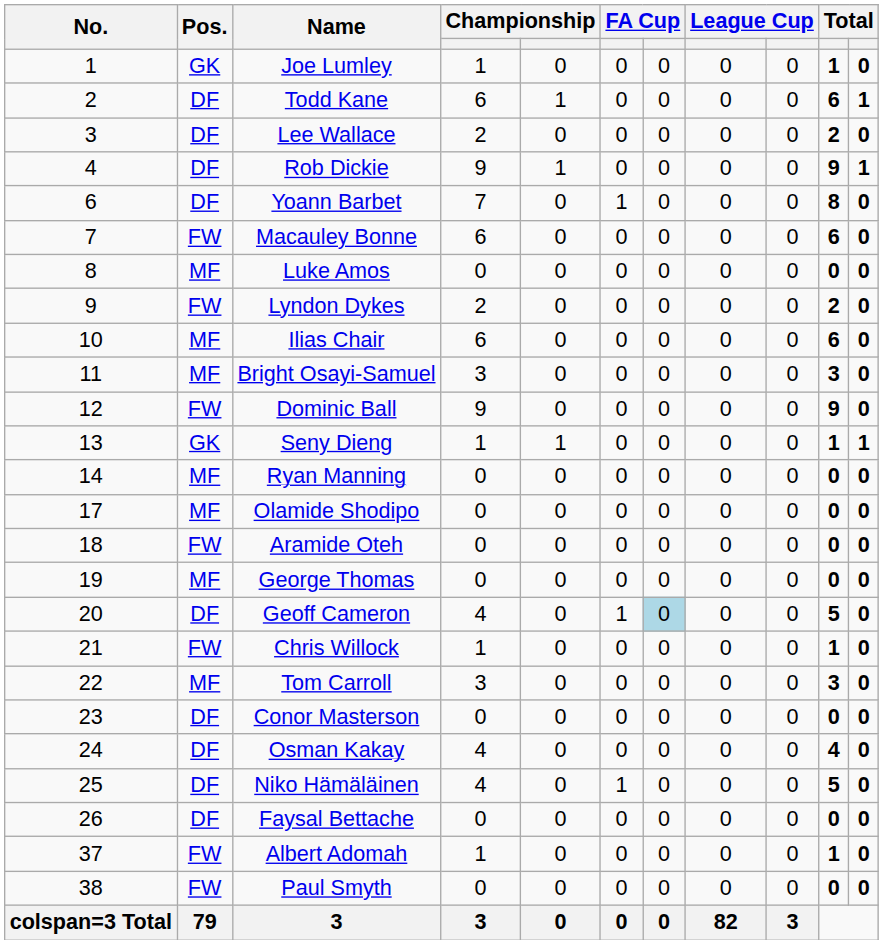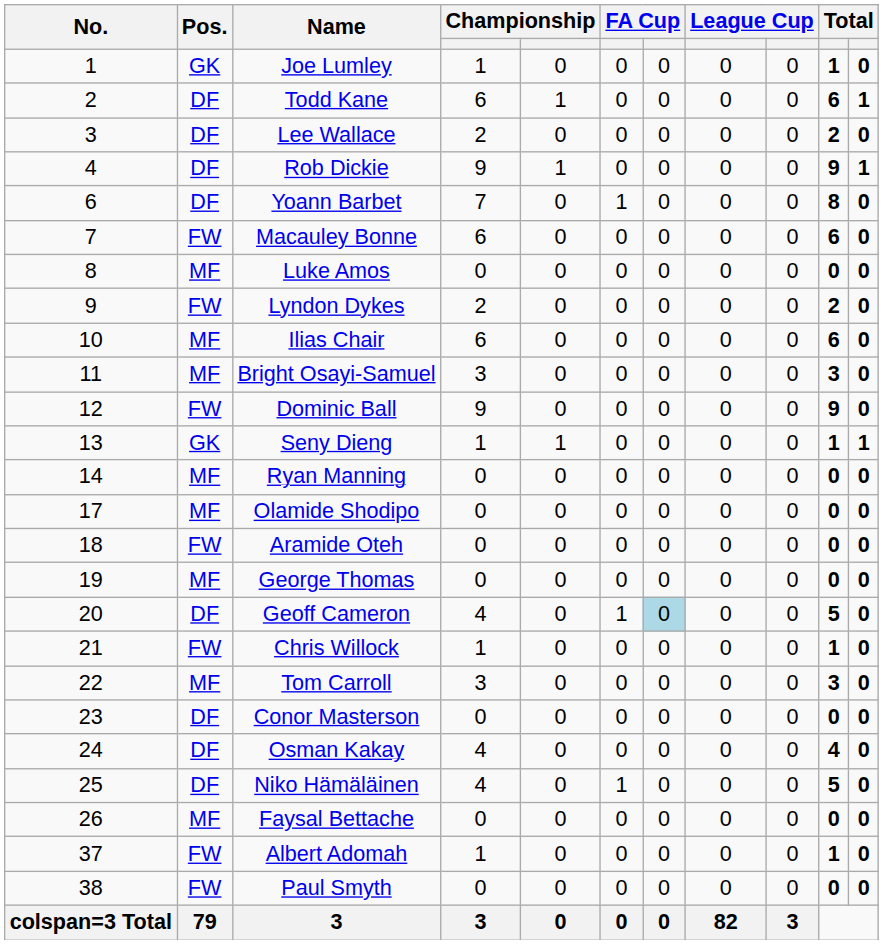(205, 819) DF -> (205, 819) MF
